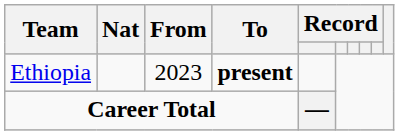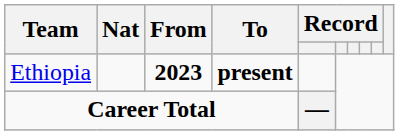(178, 72) normal -> (178, 72) bold
